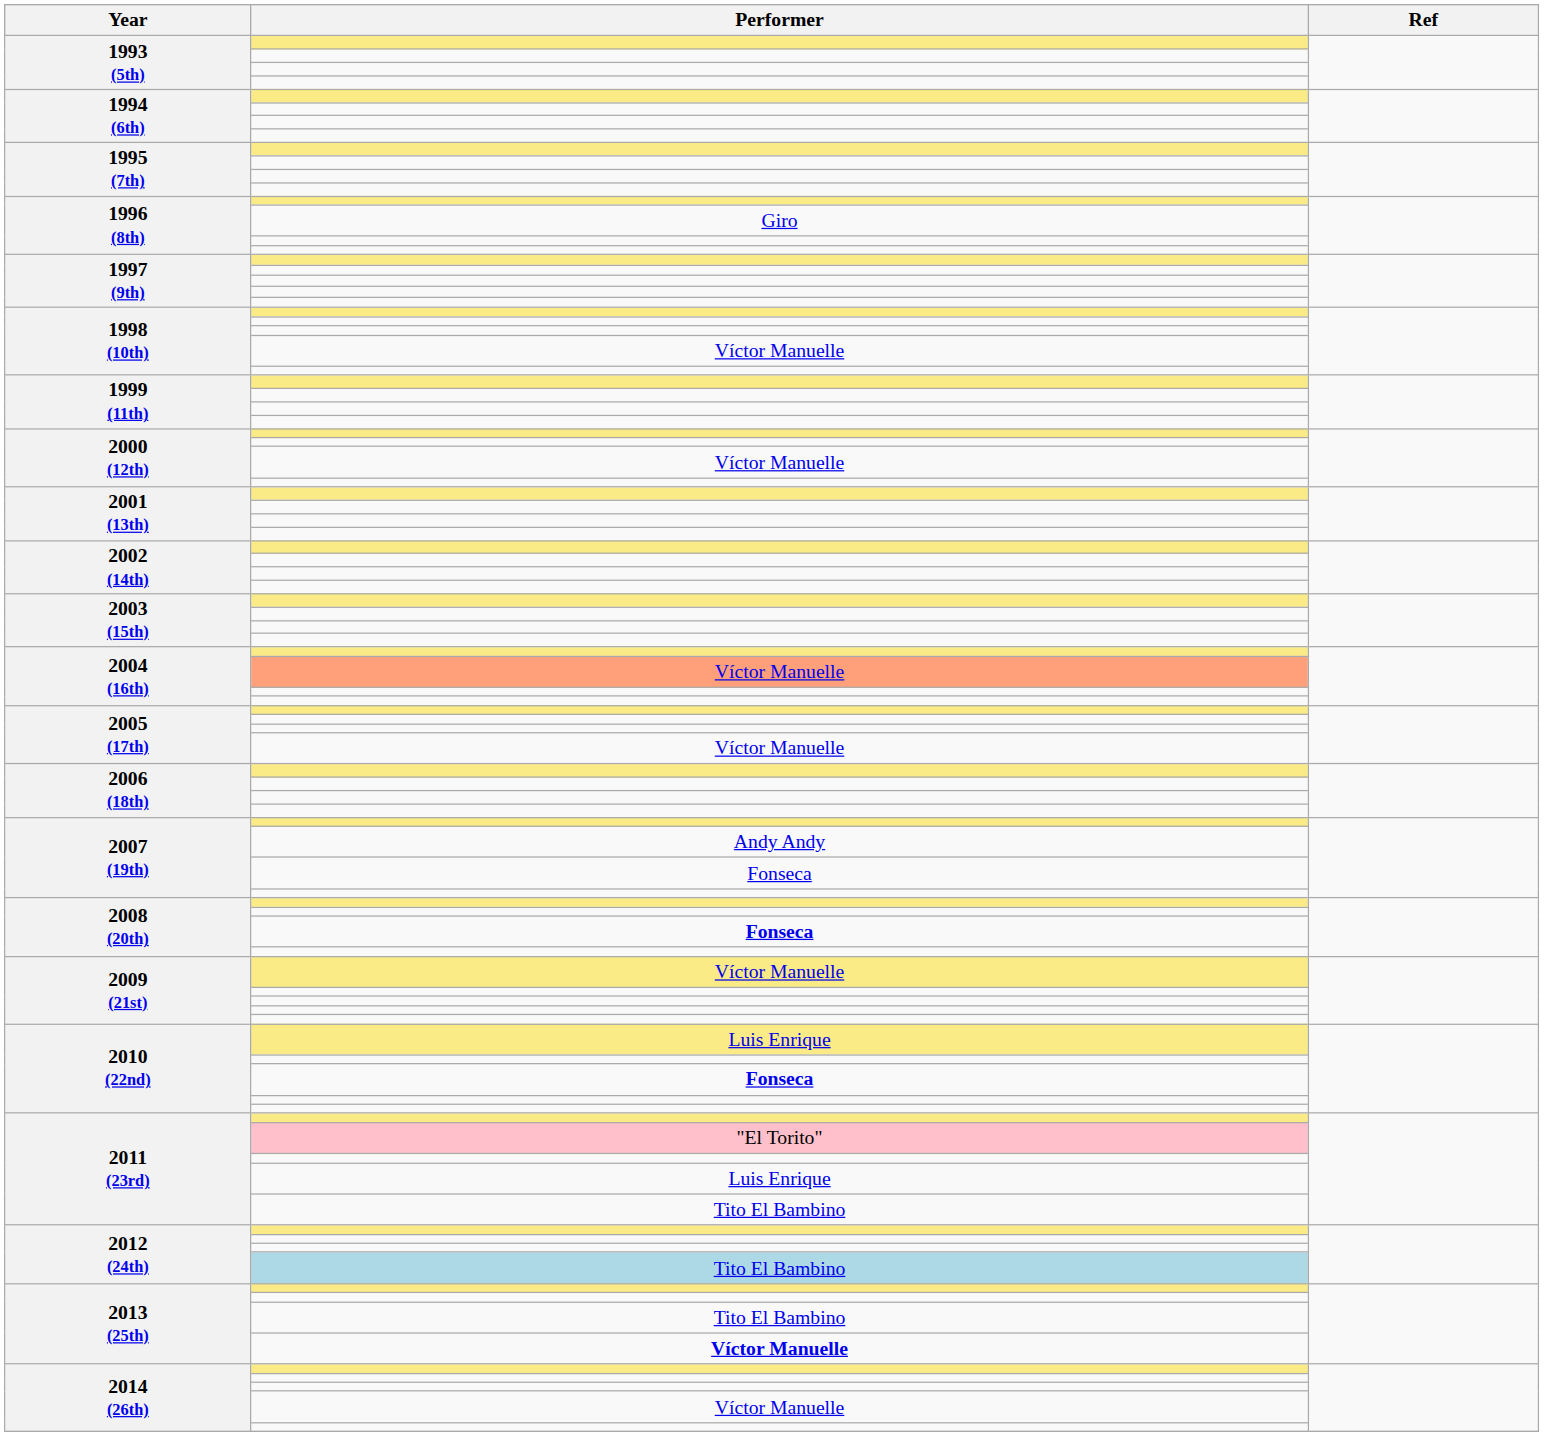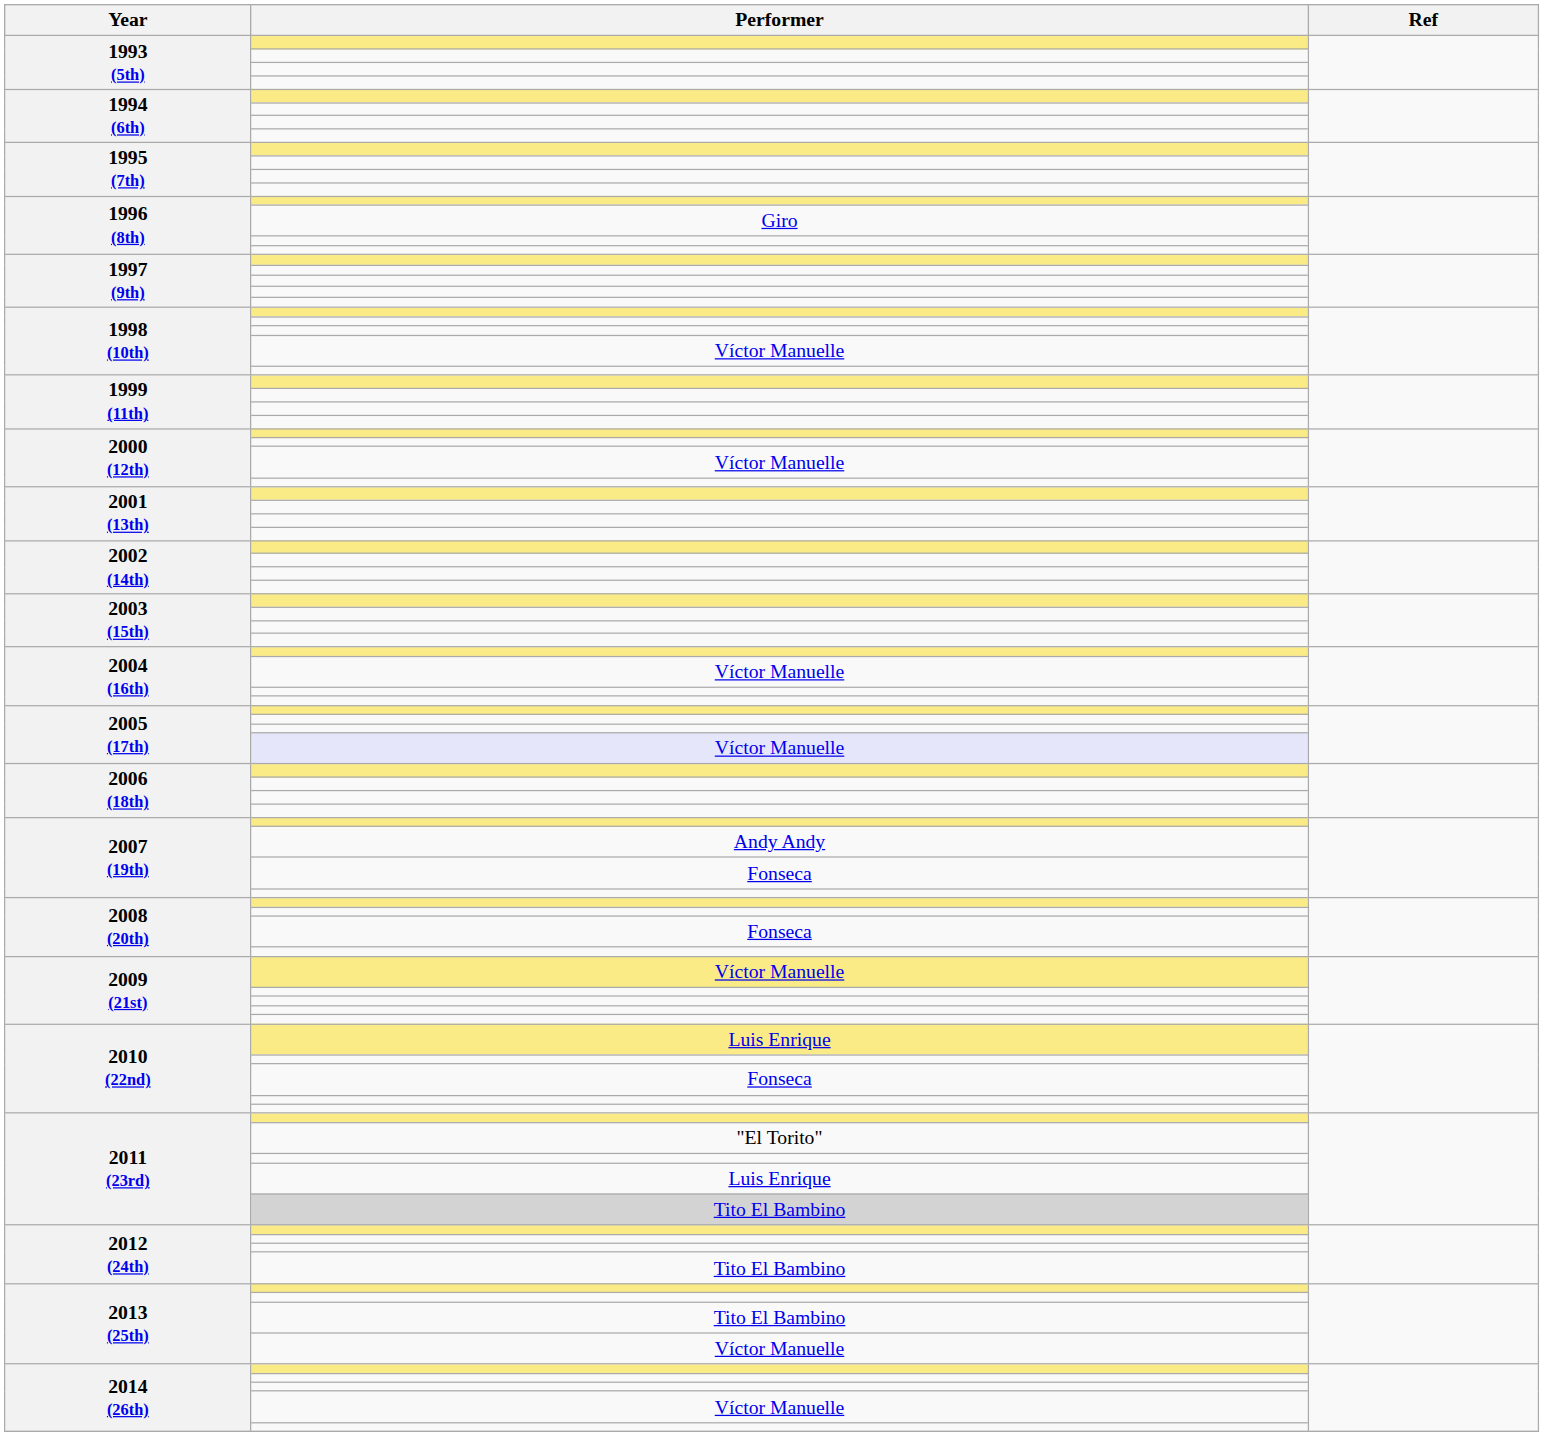(780, 671) lightsalmon background -> (780, 671) no background
(780, 748) no background -> (780, 748) lavender background
(780, 931) bold -> (780, 931) normal
(780, 1079) bold -> (780, 1079) normal
(780, 1137) pink background -> (780, 1137) no background
(780, 1209) no background -> (780, 1209) lightgrey background
(780, 1267) lightblue background -> (780, 1267) no background
(780, 1348) bold -> (780, 1348) normal
